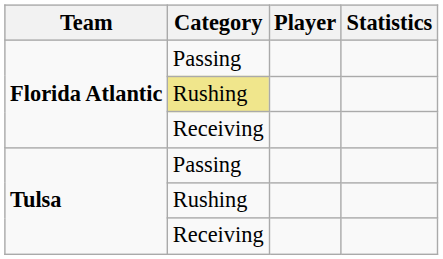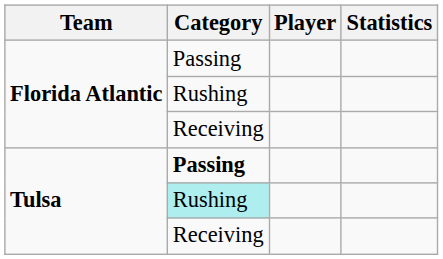(210, 93) khaki background -> (210, 93) no background
(207, 164) normal -> (209, 164) bold
(210, 200) no background -> (210, 200) paleturquoise background
